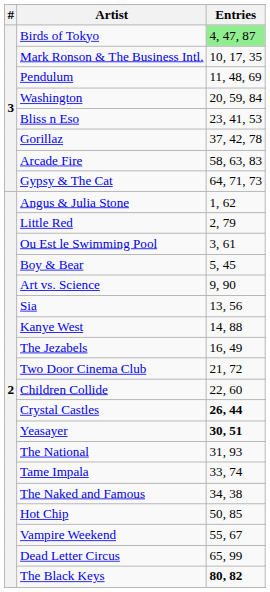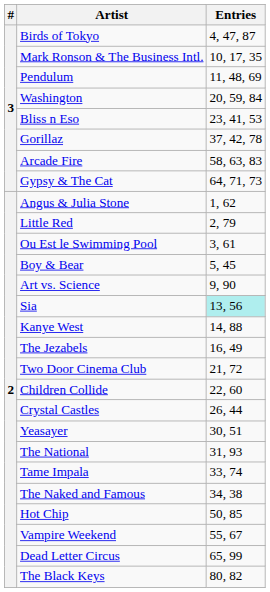(232, 35) lightgreen background -> (232, 35) no background
(226, 306) no background -> (226, 306) paleturquoise background
(226, 410) bold -> (226, 410) normal
(226, 431) bold -> (226, 431) normal
(226, 576) bold -> (226, 576) normal
